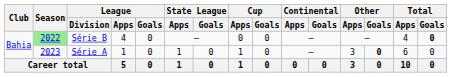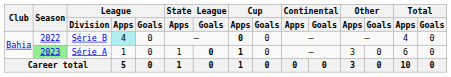(50, 38) lightgreen background -> (50, 38) no background
(123, 38) no background -> (123, 38) paleturquoise background
(240, 38) normal -> (240, 38) bold
(432, 38) bold -> (432, 38) normal
(50, 52) no background -> (50, 52) lightgreen background
(211, 52) normal -> (211, 52) bold
(240, 52) normal -> (240, 52) bold
(379, 52) bold -> (379, 52) normal
